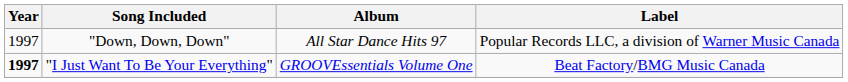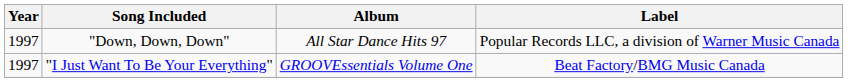(23, 65) bold -> (23, 65) normal
